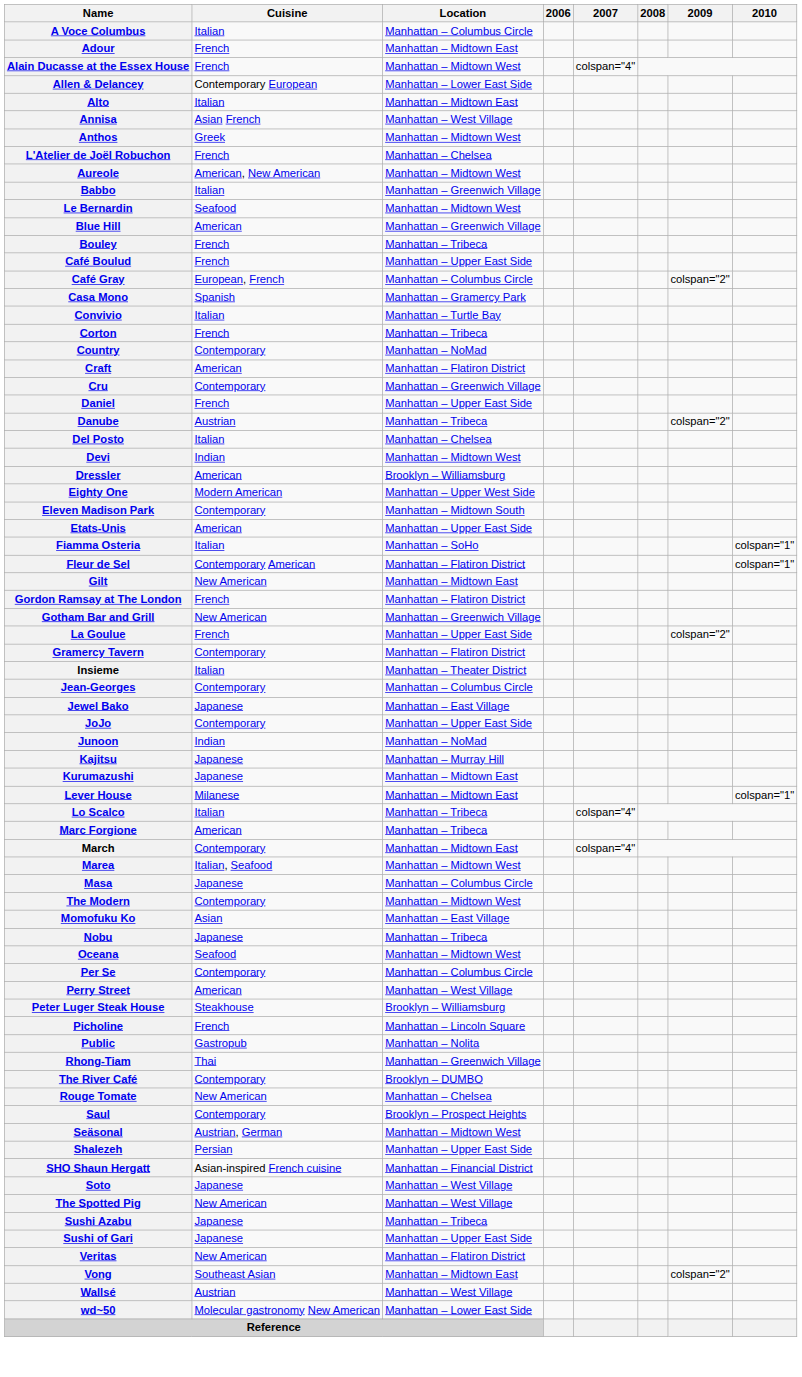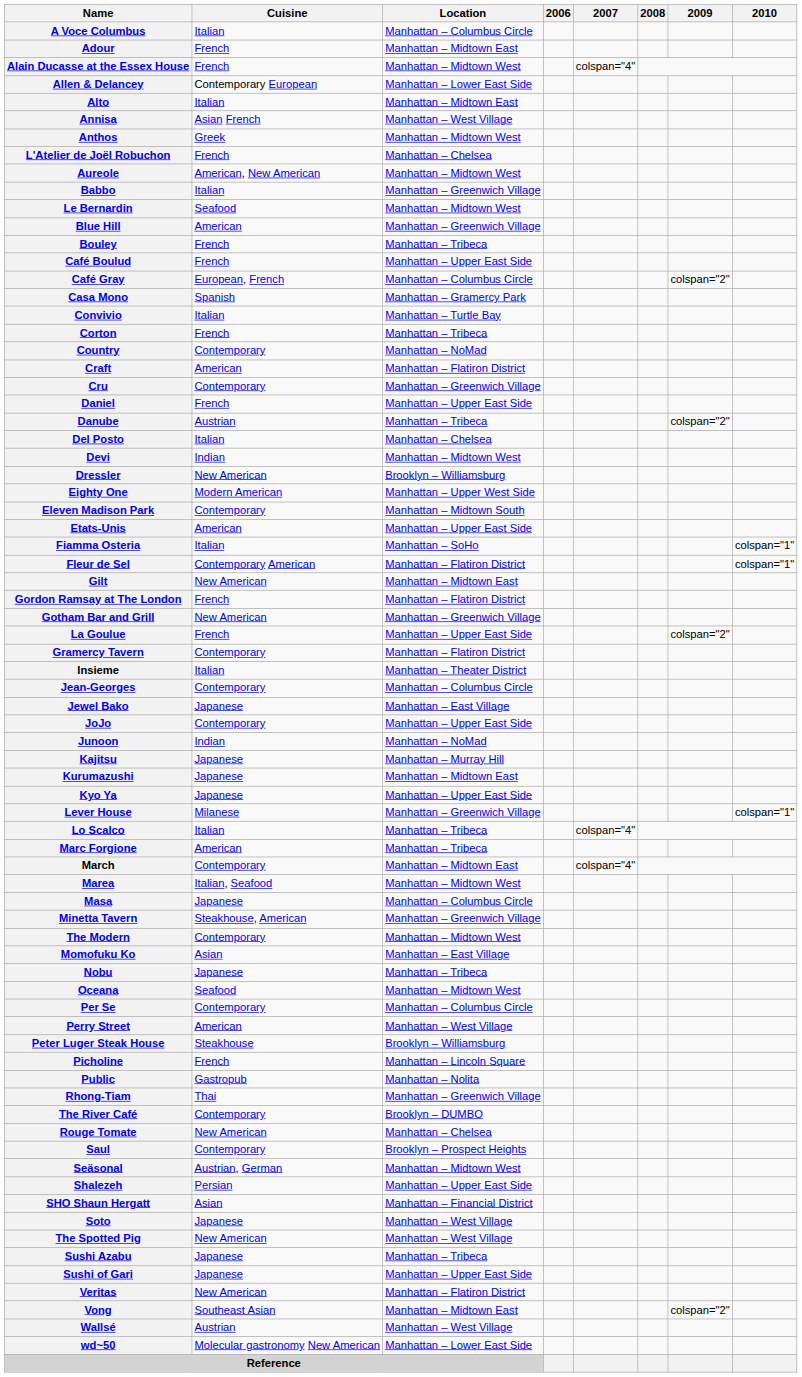(218, 475) American -> (231, 475) New American
+ row: (98, 794)
(451, 794) Manhattan – Midtown East -> (463, 812) Manhattan – Greenwich Village
+ row: (98, 919)
(268, 1167) Asian-inspired French cuisine -> (208, 1203) Asian
